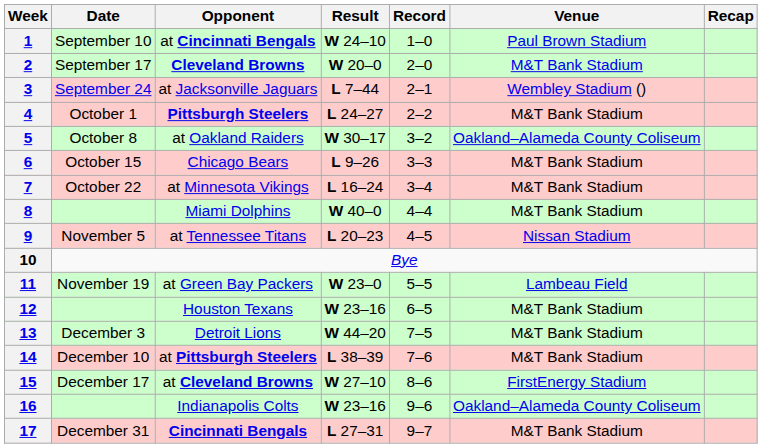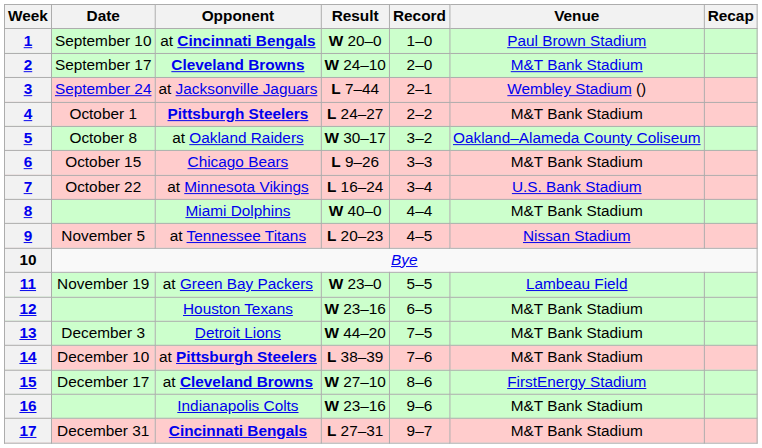(355, 41) W 24–10 -> (355, 41) W 20–0
(355, 65) W 20–0 -> (355, 65) W 24–10
(577, 187) M&T Bank Stadium -> (577, 187) U.S. Bank Stadium
(577, 406) Oakland–Alameda County Coliseum -> (577, 406) M&T Bank Stadium
